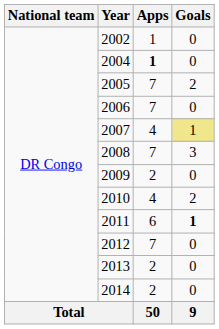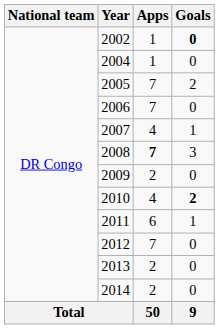(193, 38) normal -> (193, 38) bold
(153, 61) bold -> (153, 61) normal
(193, 130) khaki background -> (193, 130) no background
(153, 152) normal -> (153, 152) bold
(193, 198) normal -> (193, 198) bold
(193, 221) bold -> (193, 221) normal
